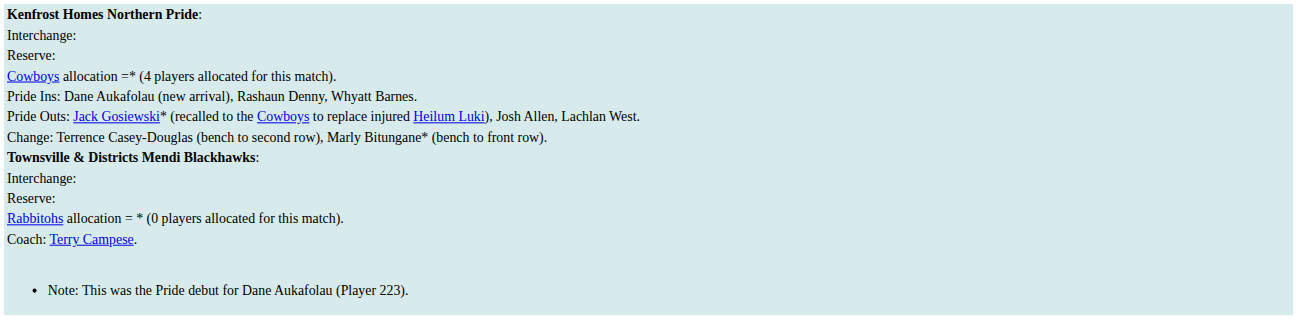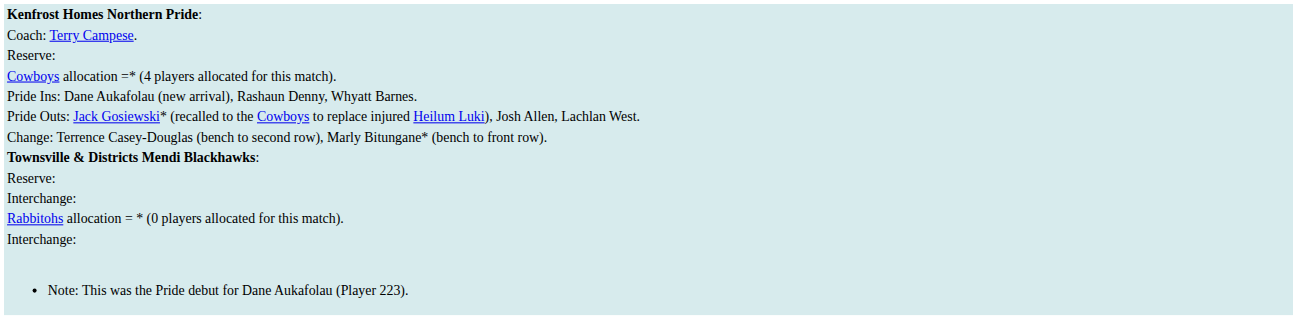(42, 35) Interchange: -> (72, 35) Coach: Terry Campese.
(42, 178) Interchange: -> (31, 178) Reserve:
(31, 198) Reserve: -> (42, 198) Interchange:
(72, 239) Coach: Terry Campese. -> (42, 239) Interchange:
